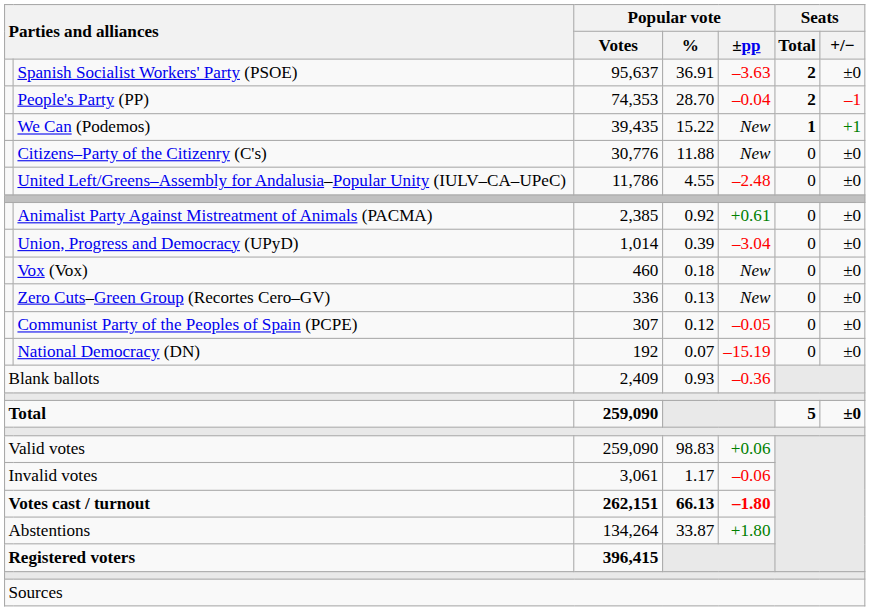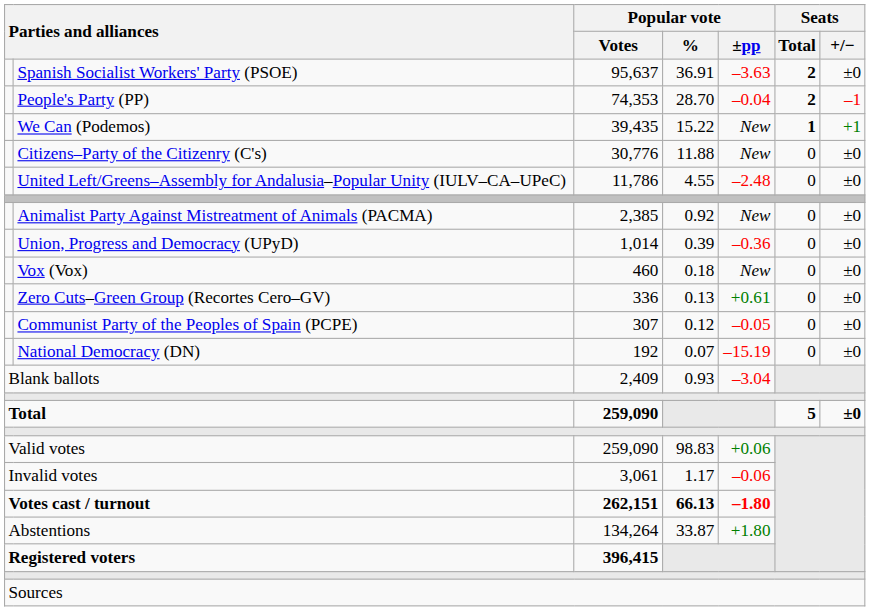(751, 216) +0.61 -> (755, 216) New
(751, 243) –3.04 -> (751, 243) –0.36
(755, 297) New -> (751, 297) +0.61
(751, 378) –0.36 -> (751, 378) –3.04
